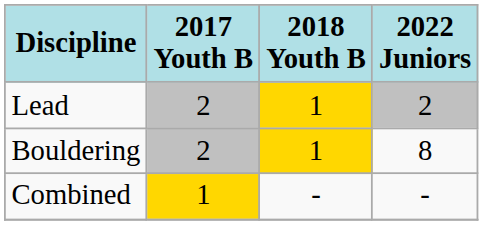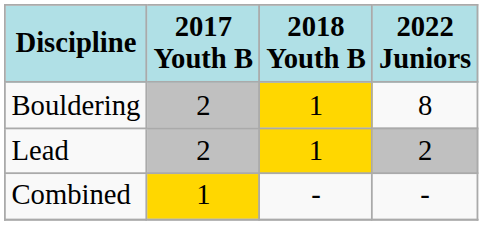rows swapped: (40, 104) <-> (76, 150)
